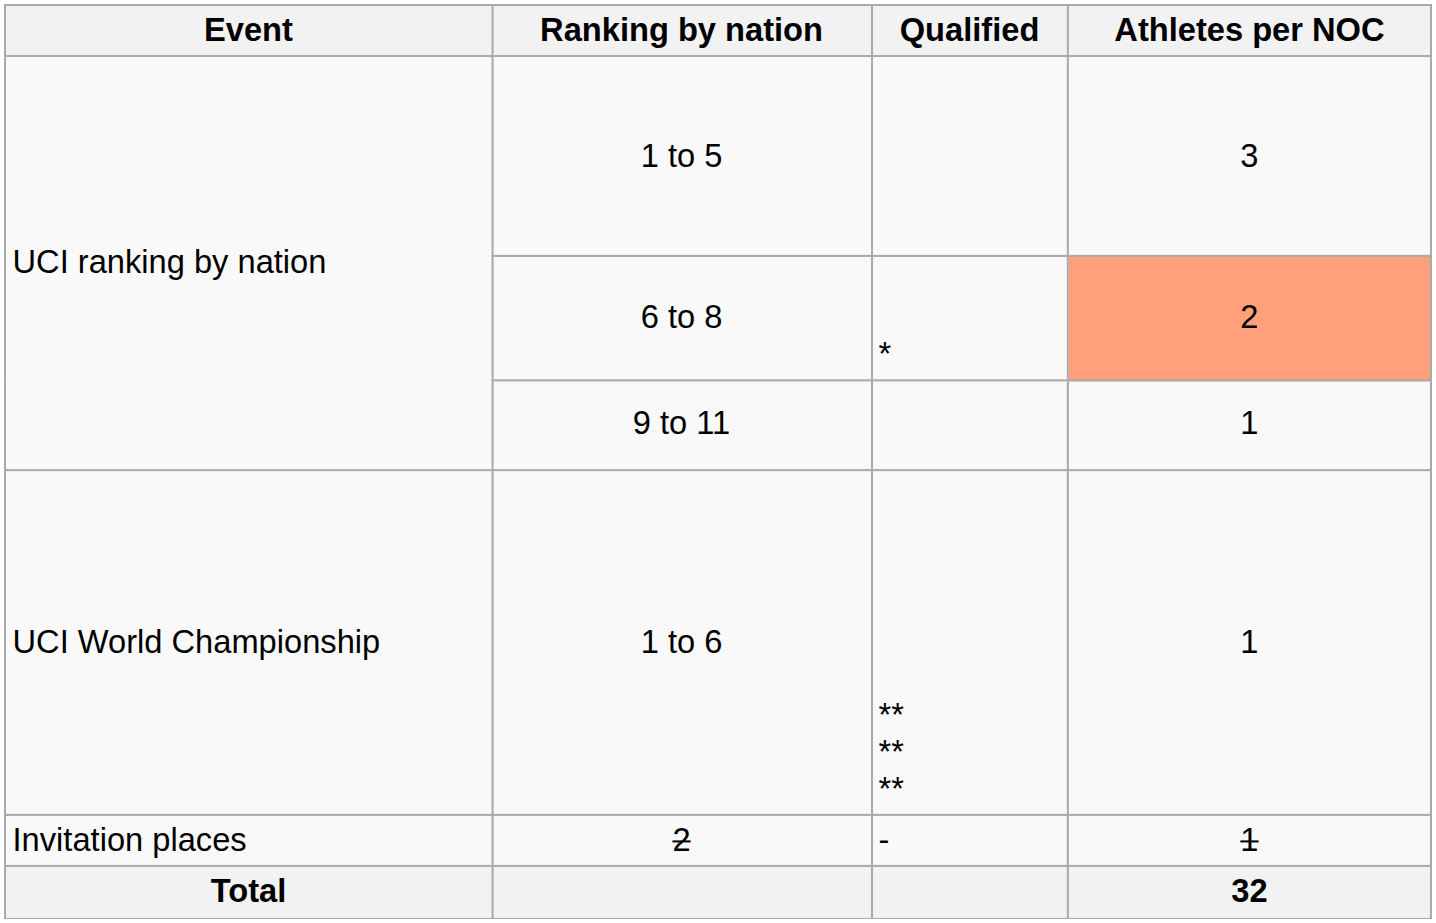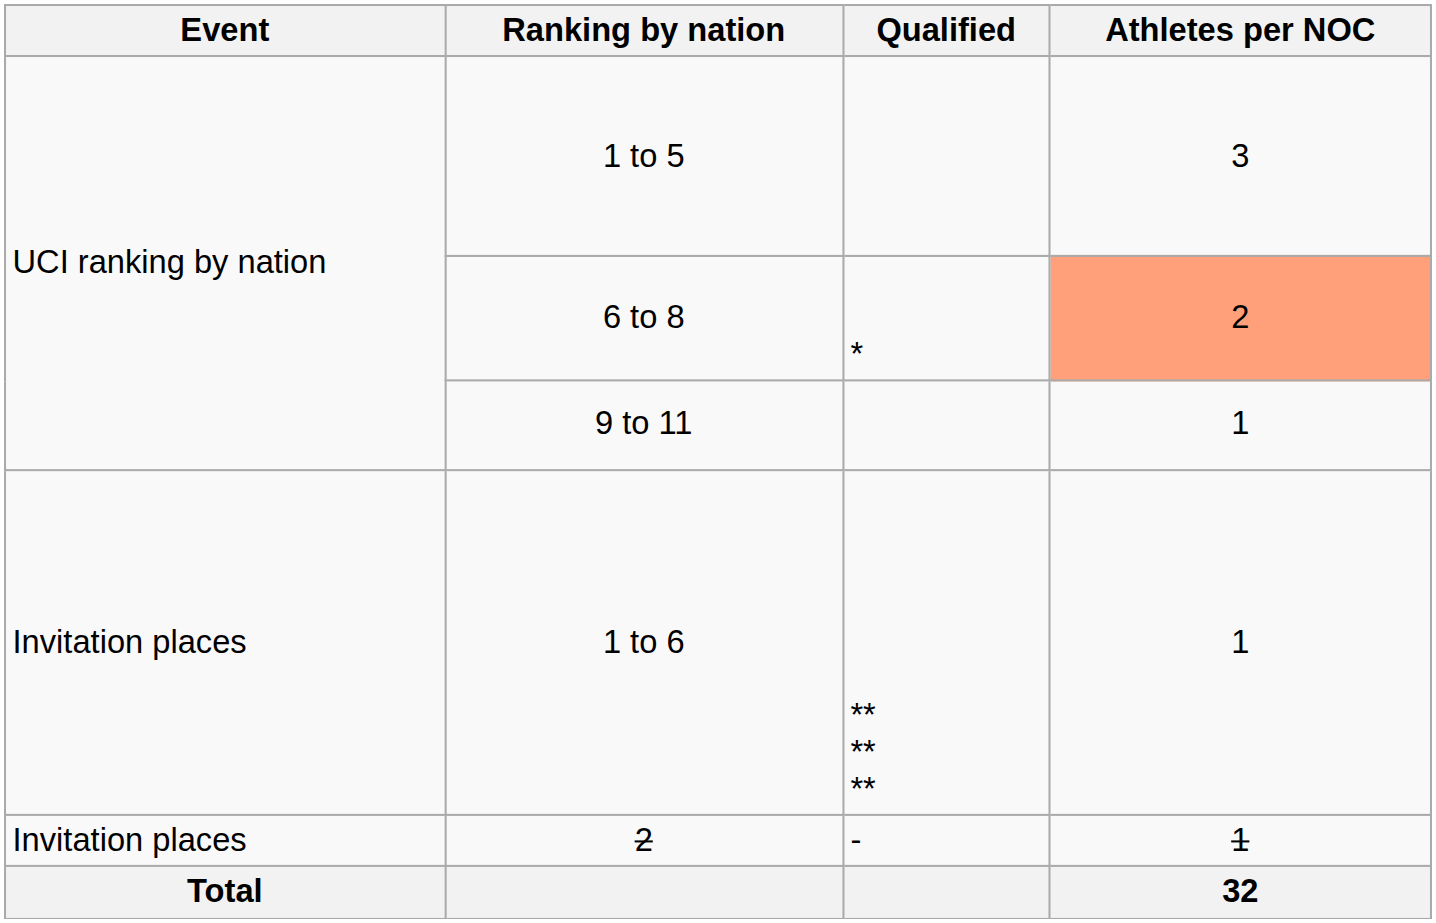(196, 641) UCI World Championship -> (130, 641) Invitation places
